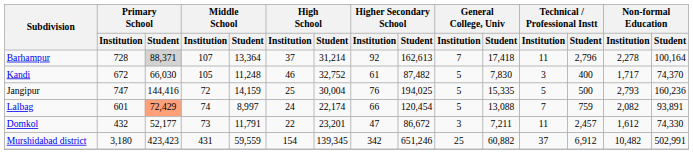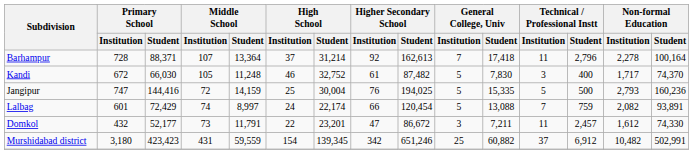(163, 58) lightgrey background -> (163, 58) no background
(163, 107) lightsalmon background -> (163, 107) no background
